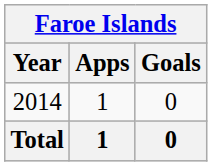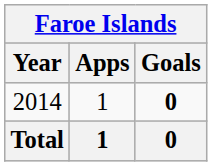(171, 101) normal -> (171, 101) bold
